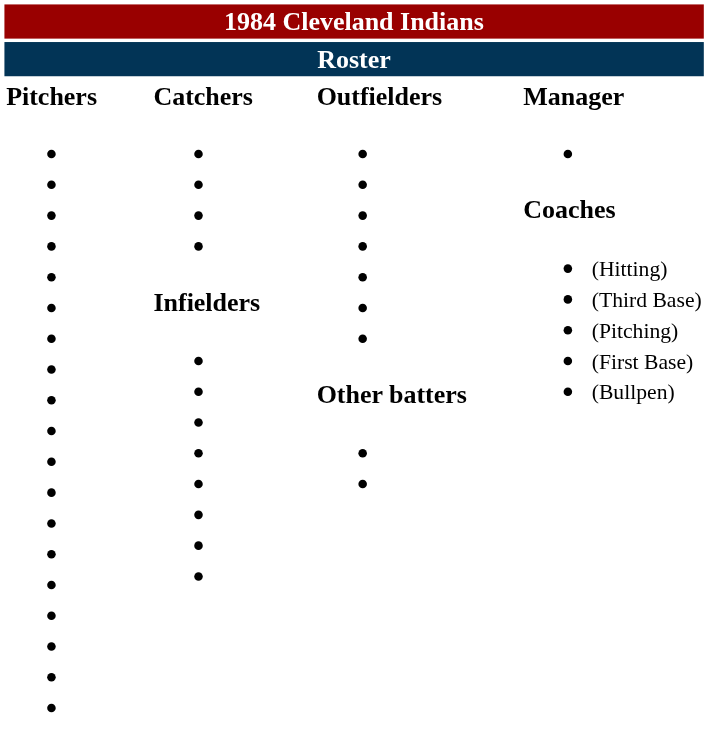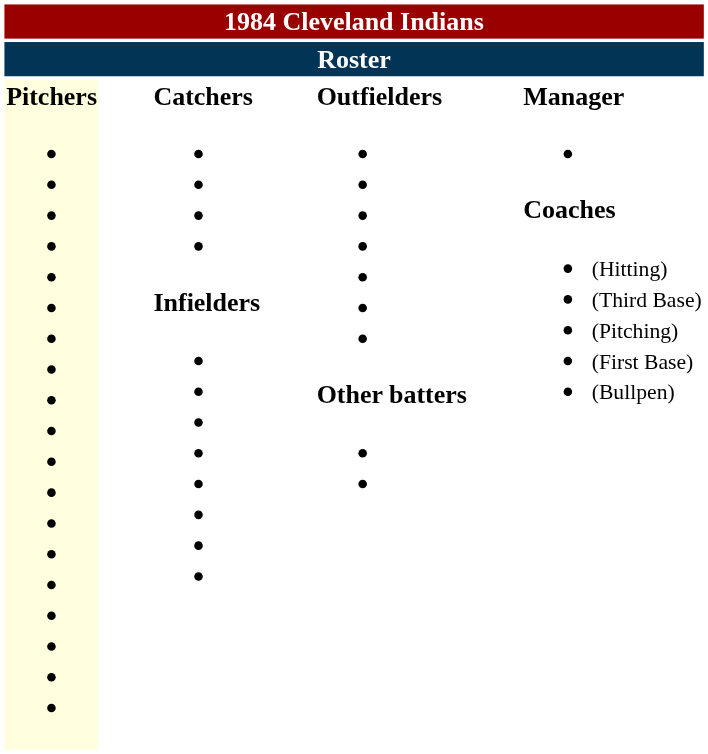(52, 402) no background -> (52, 402) lightyellow background
